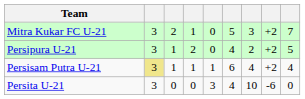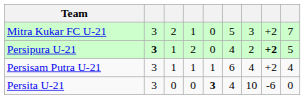(154, 49) normal -> (154, 49) bold
(271, 49) normal -> (271, 49) bold
(154, 67) khaki background -> (154, 67) no background
(213, 85) normal -> (213, 85) bold
